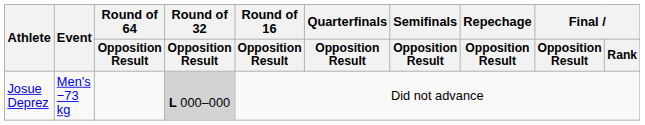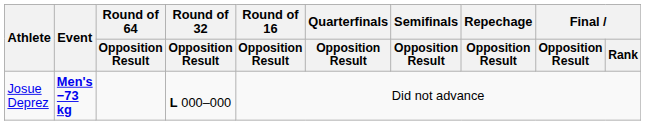(74, 96) normal -> (75, 96) bold
(200, 103) lightgrey background -> (201, 103) no background
